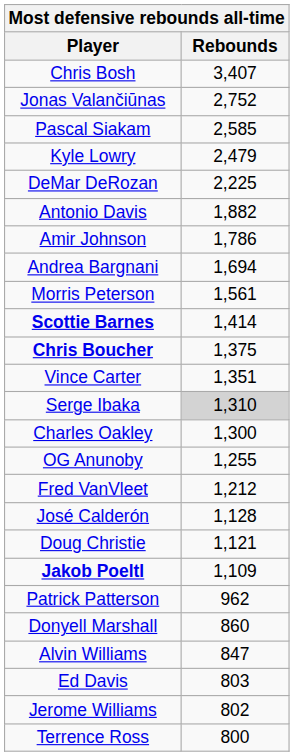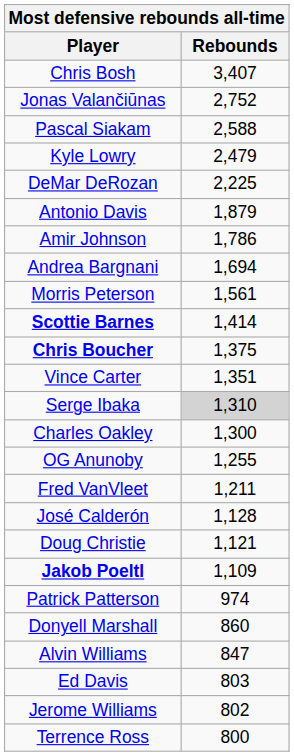(235, 128) 2,585 -> (235, 128) 2,588
(235, 211) 1,882 -> (235, 211) 1,879
(235, 488) 1,212 -> (235, 488) 1,211
(235, 599) 962 -> (235, 599) 974
